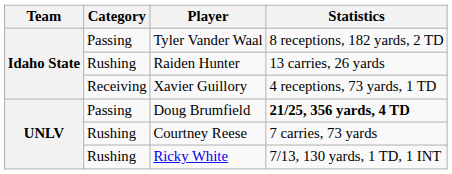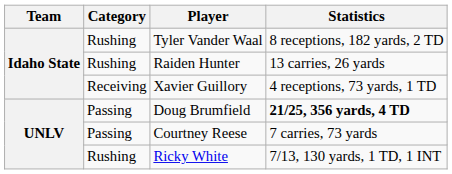(109, 40) Passing -> (111, 40) Rushing
(111, 133) Rushing -> (109, 133) Passing
